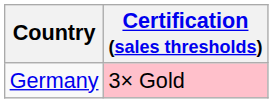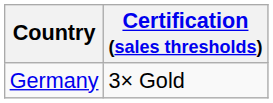(147, 80) pink background -> (147, 80) no background
